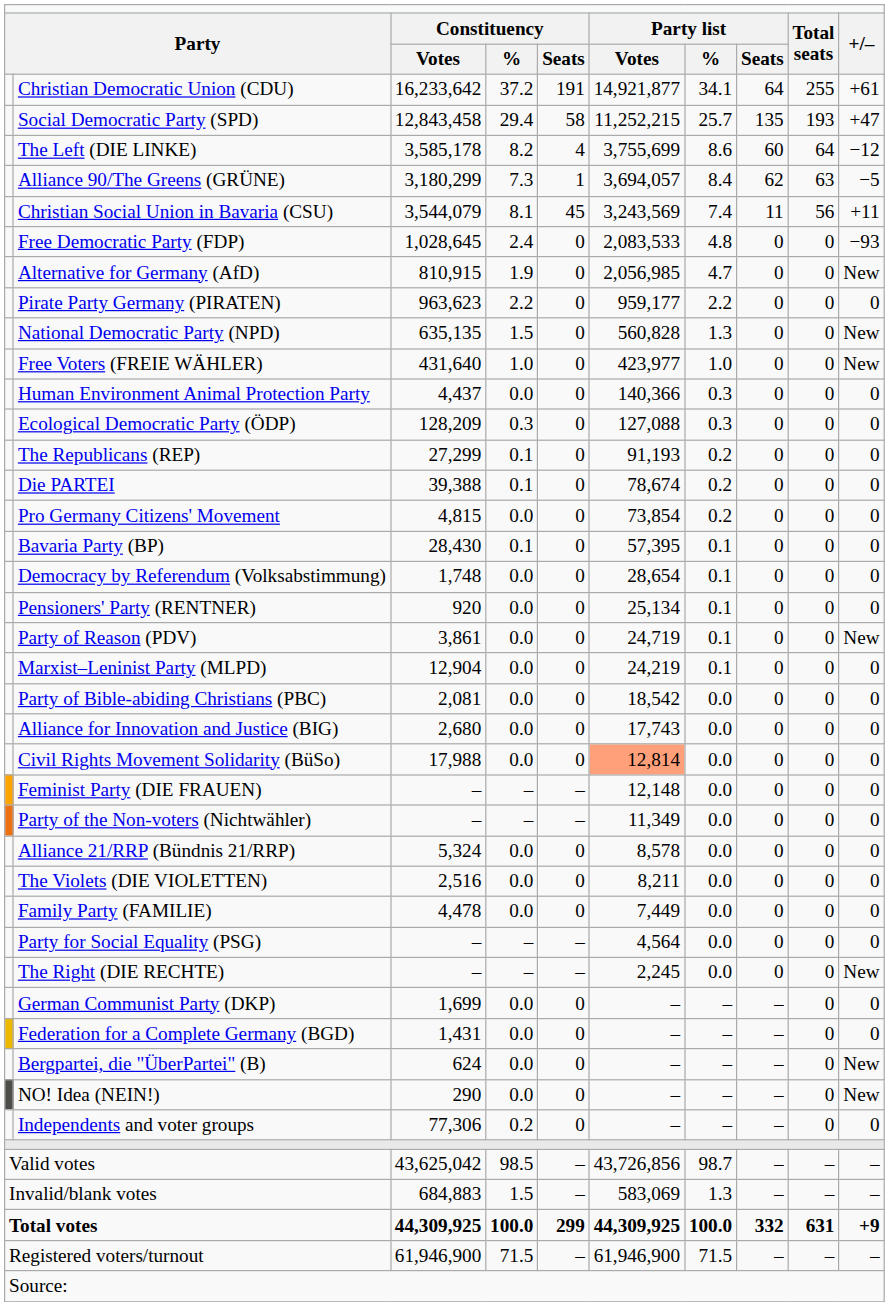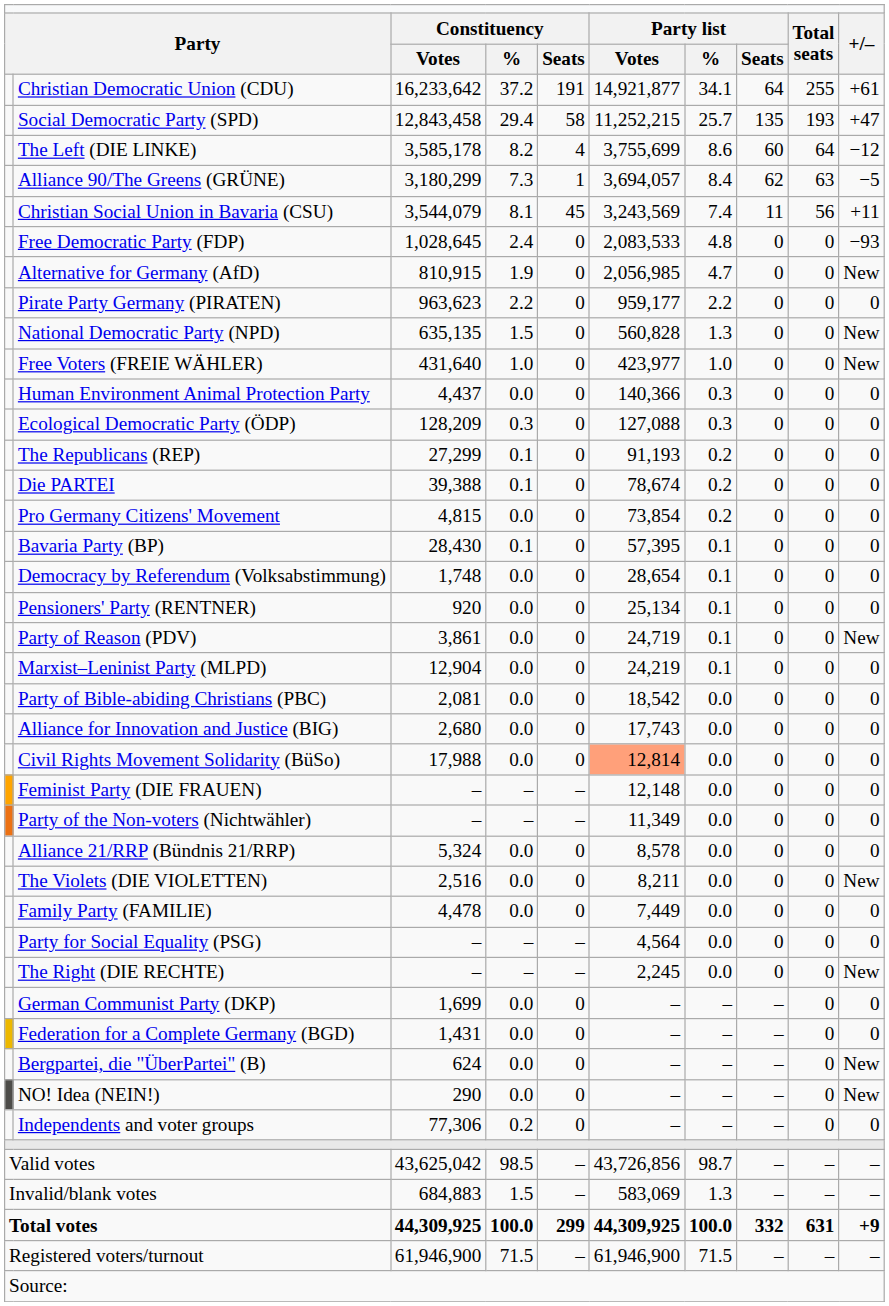(875, 881) 0 -> (861, 881) New
